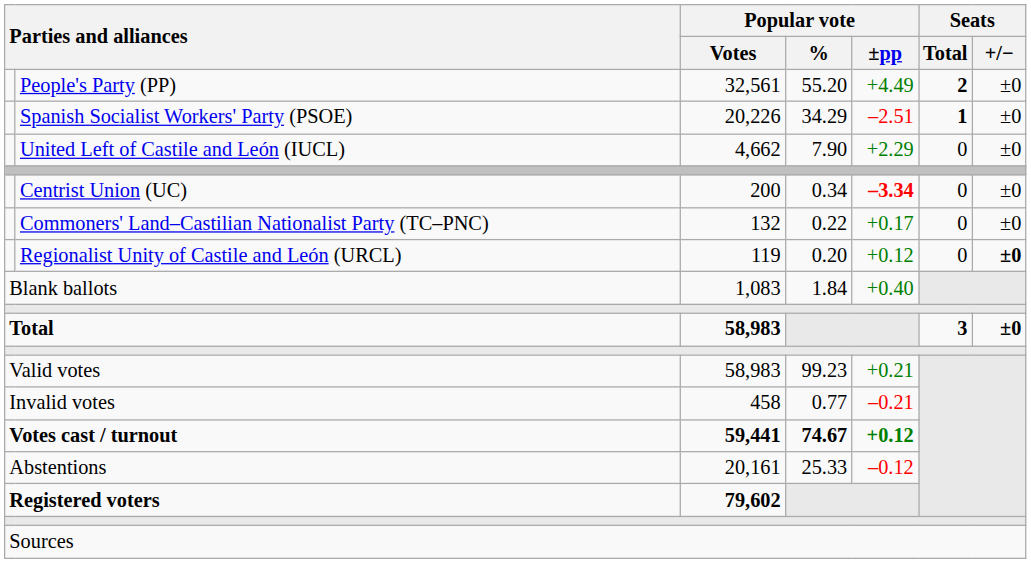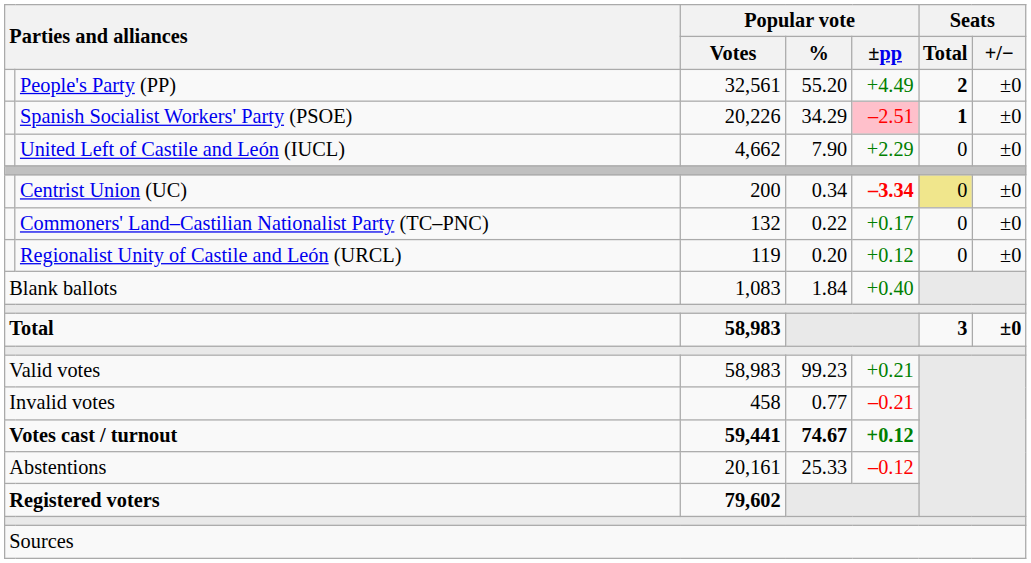(891, 117) no background -> (891, 117) pink background
(962, 191) no background -> (962, 191) khaki background
(1011, 255) bold -> (1011, 255) normal
